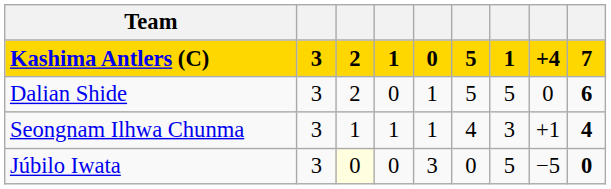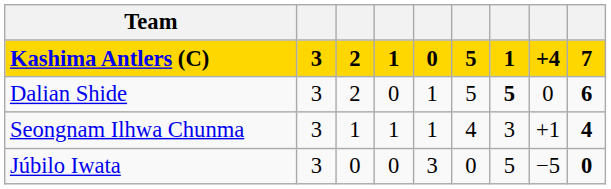(509, 93) normal -> (509, 93) bold
(355, 165) lightyellow background -> (355, 165) no background
